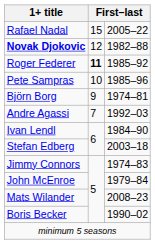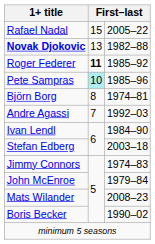(96, 46) 12 -> (96, 46) 13
(96, 80) no background -> (96, 80) paleturquoise background
(93, 97) 9 -> (93, 97) 8
